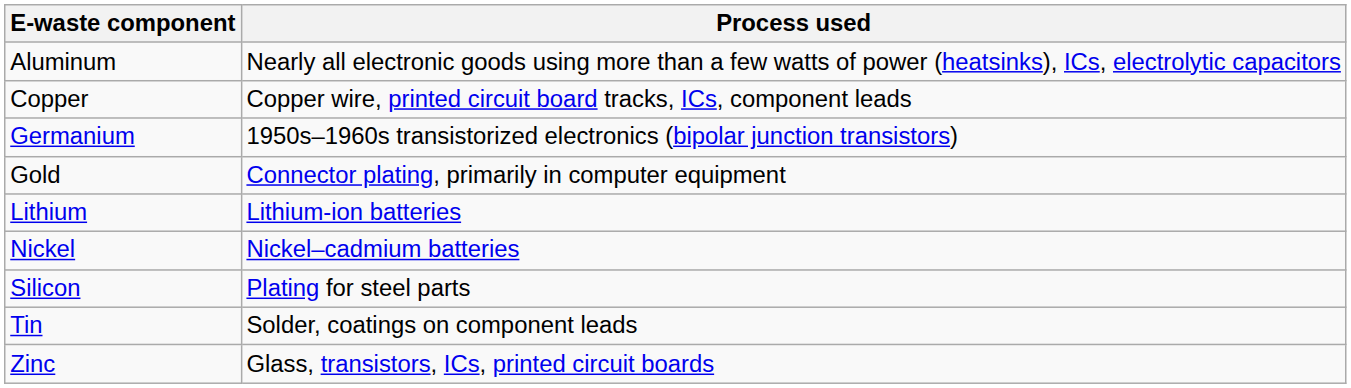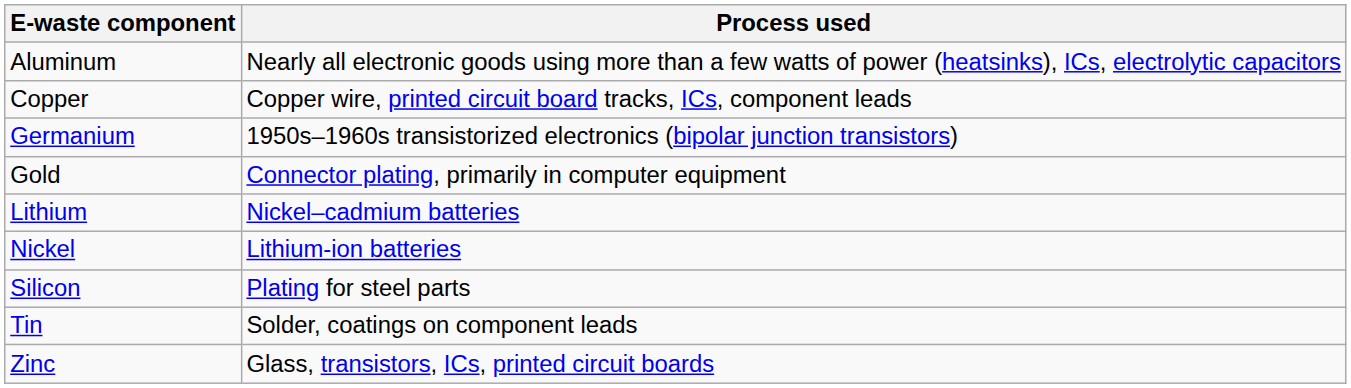(354, 212) Lithium-ion batteries -> (383, 212) Nickel–cadmium batteries
(383, 250) Nickel–cadmium batteries -> (354, 250) Lithium-ion batteries
